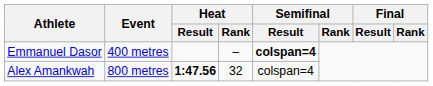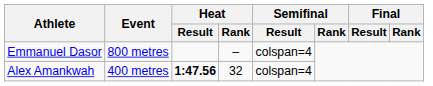(138, 52) 400 metres -> (138, 52) 800 metres
(286, 52) bold -> (284, 52) normal
(138, 71) 800 metres -> (138, 71) 400 metres
